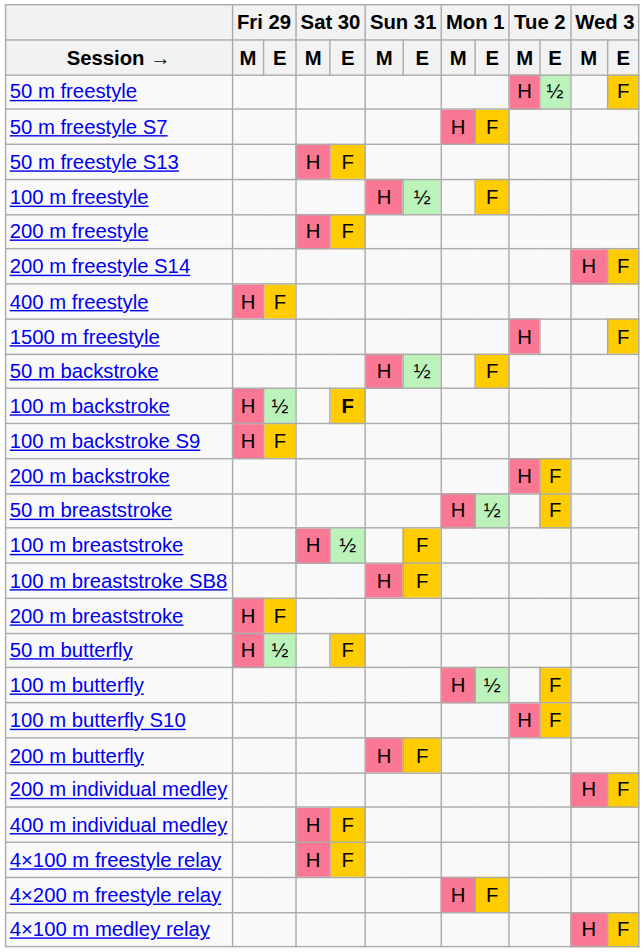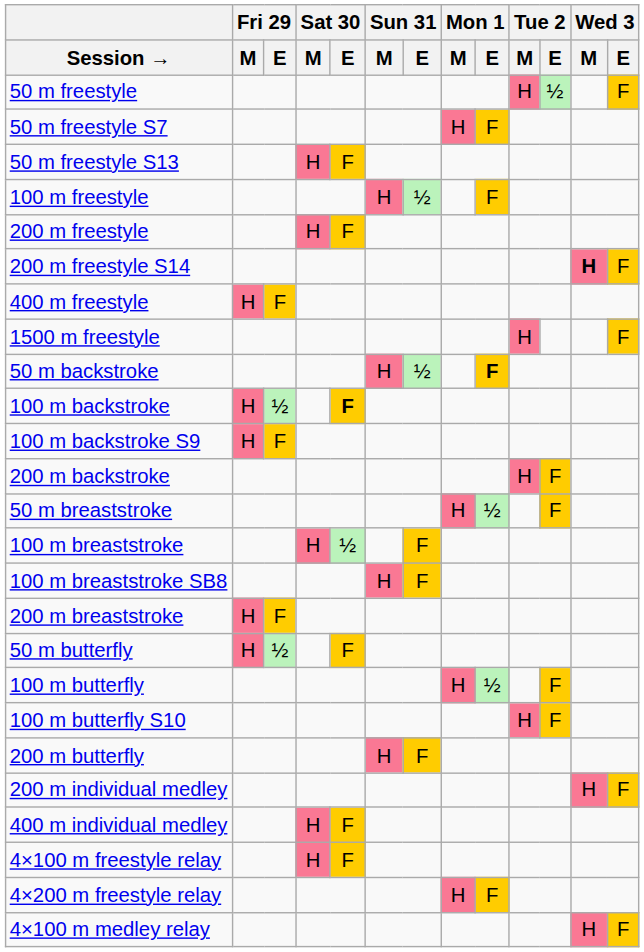(589, 266) normal -> (589, 266) bold
(492, 371) normal -> (492, 371) bold
